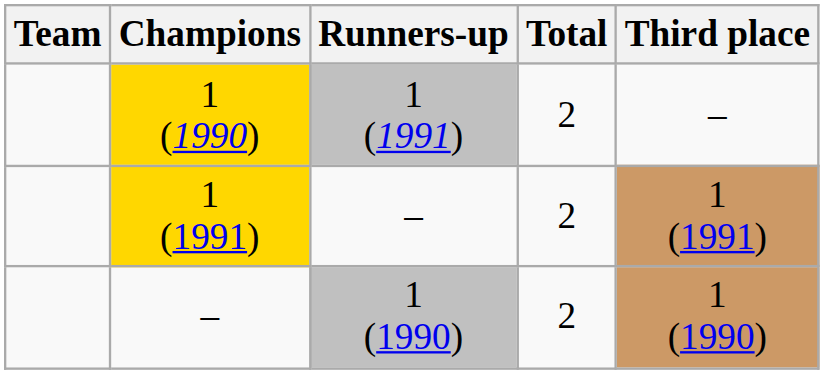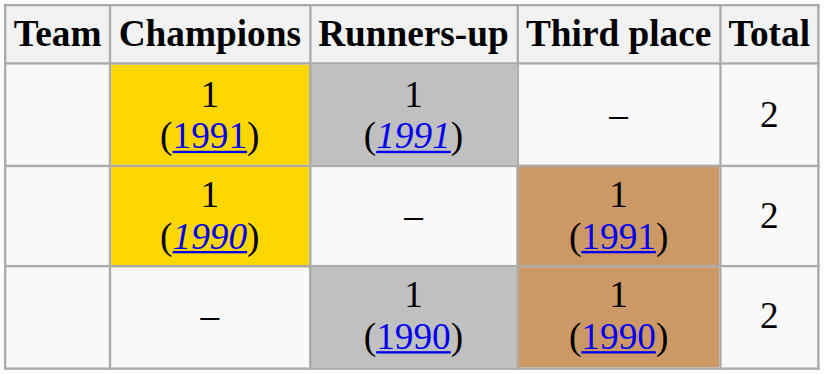columns swapped: (717, 34) <-> (567, 34)
(210, 114) 1 (1990) -> (210, 114) 1 (1991)
(210, 215) 1 (1991) -> (210, 215) 1 (1990)
